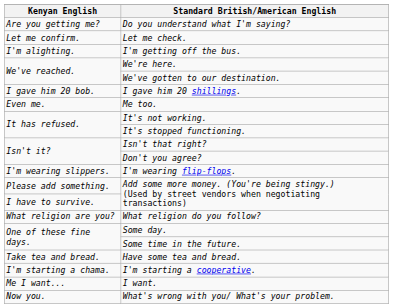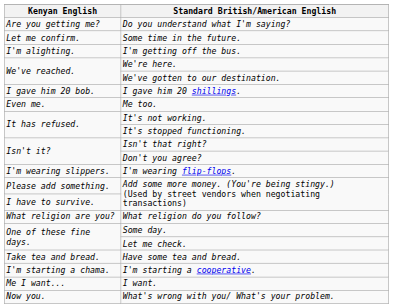(155, 38) Let me check. -> (182, 38) Some time in the future.
(182, 243) Some time in the future. -> (155, 243) Let me check.
